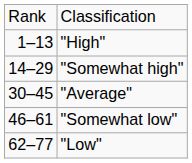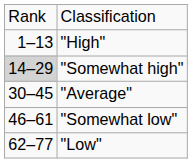(31, 68) no background -> (31, 68) lightgrey background
